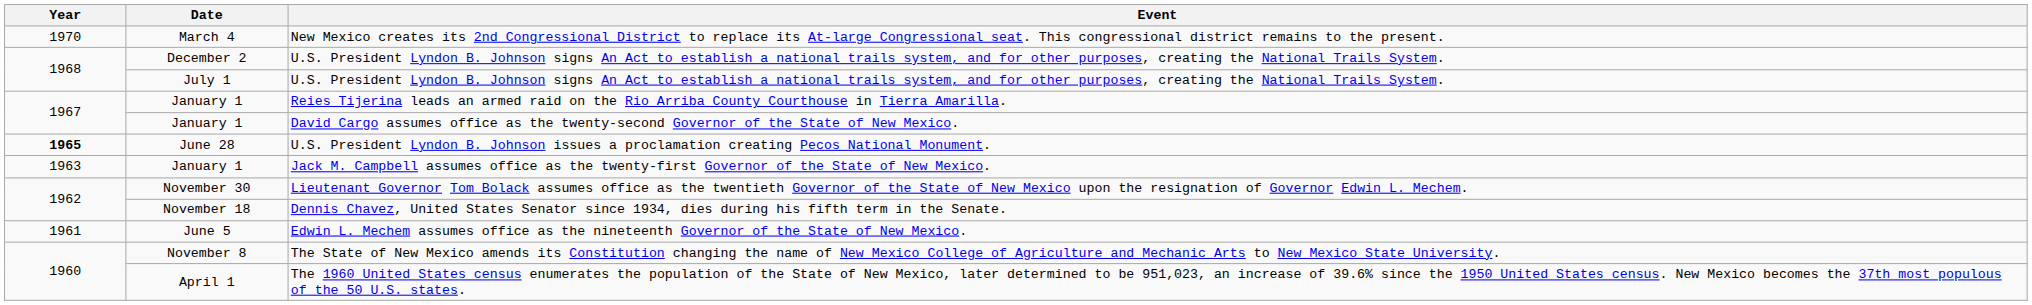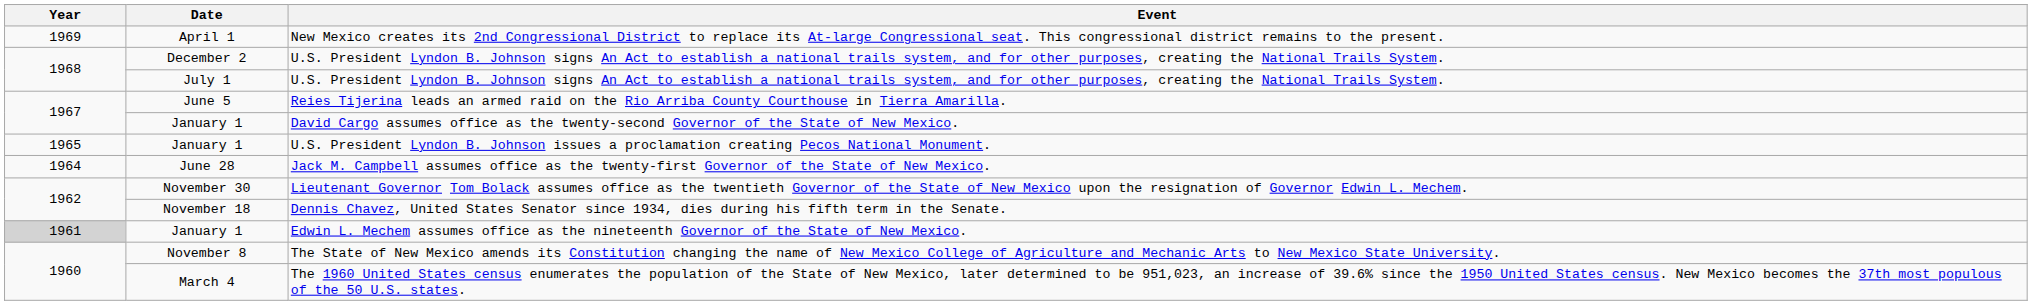(65, 37) 1970 -> (65, 37) 1969
(207, 37) March 4 -> (207, 37) April 1
(207, 102) January 1 -> (207, 102) June 5
(65, 145) bold -> (65, 145) normal
(207, 145) June 28 -> (207, 145) January 1
(65, 167) 1963 -> (65, 167) 1964
(207, 167) January 1 -> (207, 167) June 28
(65, 231) no background -> (65, 231) lightgrey background
(207, 231) June 5 -> (207, 231) January 1
(207, 282) April 1 -> (207, 282) March 4
